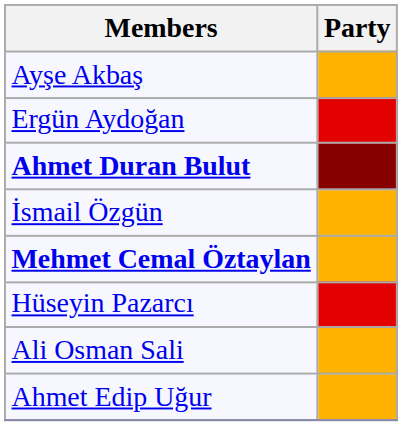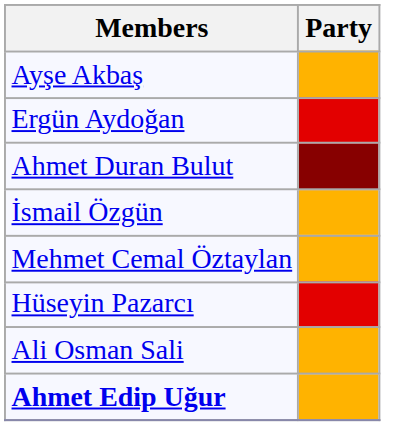(131, 166) bold -> (122, 166) normal
(161, 258) bold -> (152, 258) normal
(112, 396) normal -> (119, 396) bold
